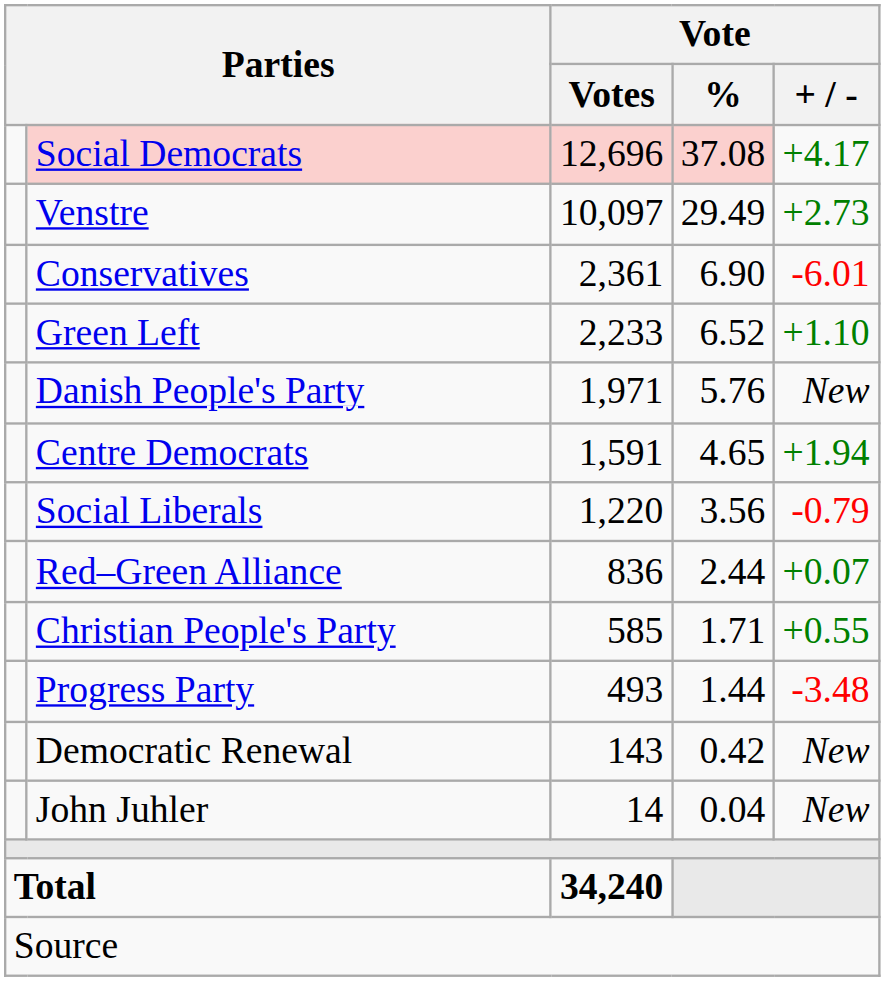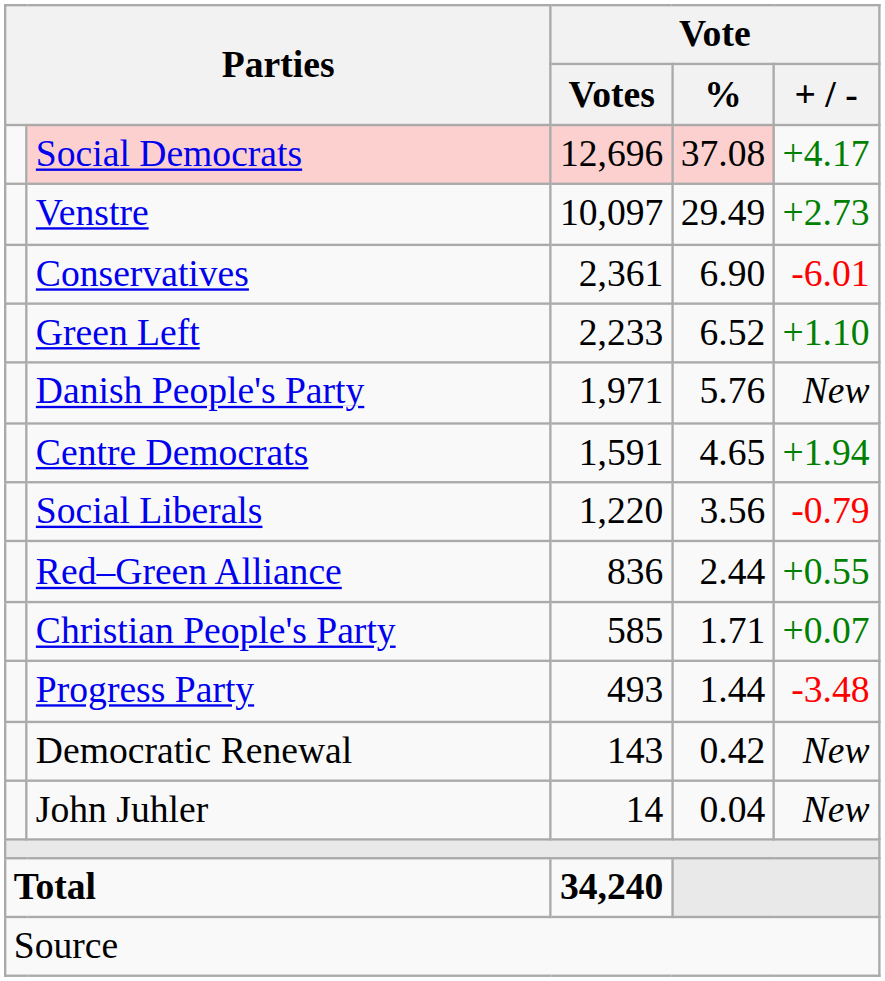(826, 570) +0.07 -> (826, 570) +0.55
(826, 630) +0.55 -> (826, 630) +0.07
